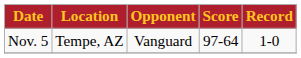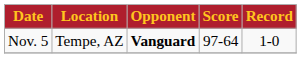(163, 40) normal -> (163, 40) bold
